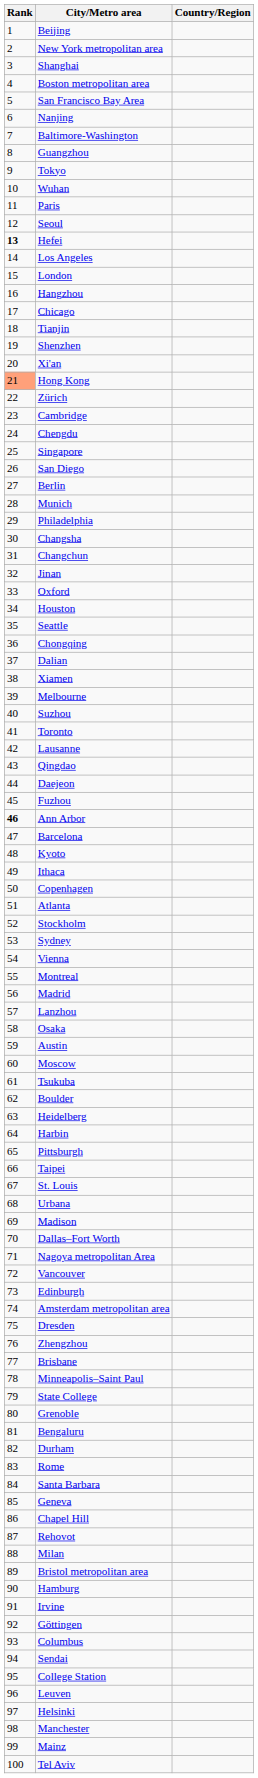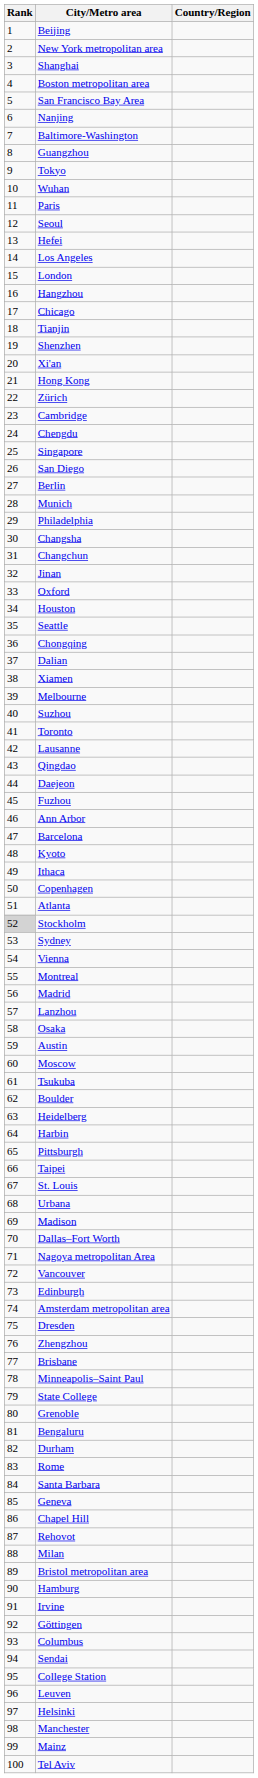(12, 240) bold -> (12, 240) normal
(12, 380) lightsalmon background -> (12, 380) no background
(12, 818) bold -> (12, 818) normal
(12, 923) no background -> (12, 923) lightgrey background
